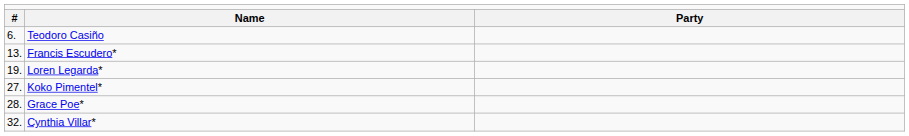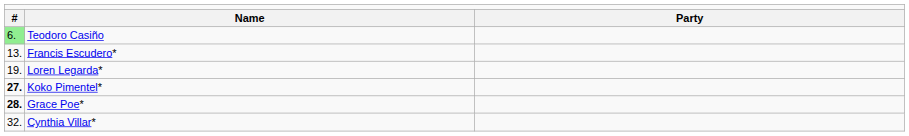(11, 36) no background -> (11, 36) lightgreen background
(15, 88) normal -> (15, 88) bold
(15, 105) normal -> (15, 105) bold
